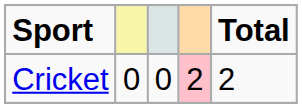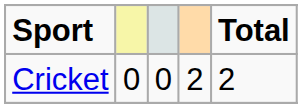(195, 79) pink background -> (195, 79) no background
